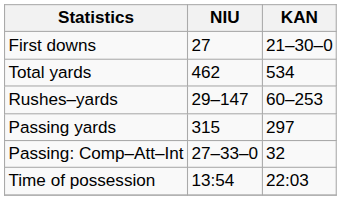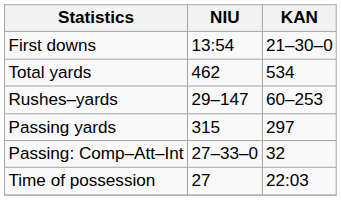(201, 45) 27 -> (213, 45) 13:54
(213, 181) 13:54 -> (201, 181) 27
